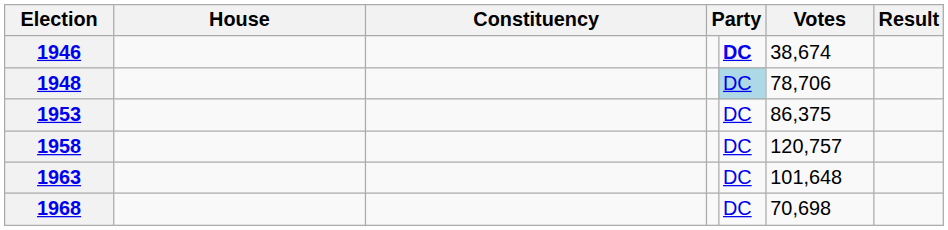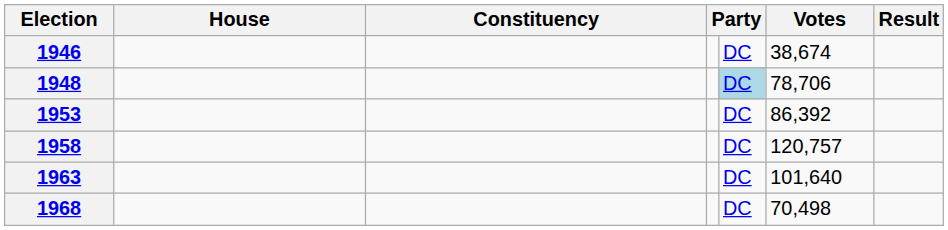(737, 51) bold -> (737, 51) normal
(801, 114) 86,375 -> (801, 114) 86,392
(806, 177) 101,648 -> (806, 177) 101,640
(801, 209) 70,698 -> (801, 209) 70,498
